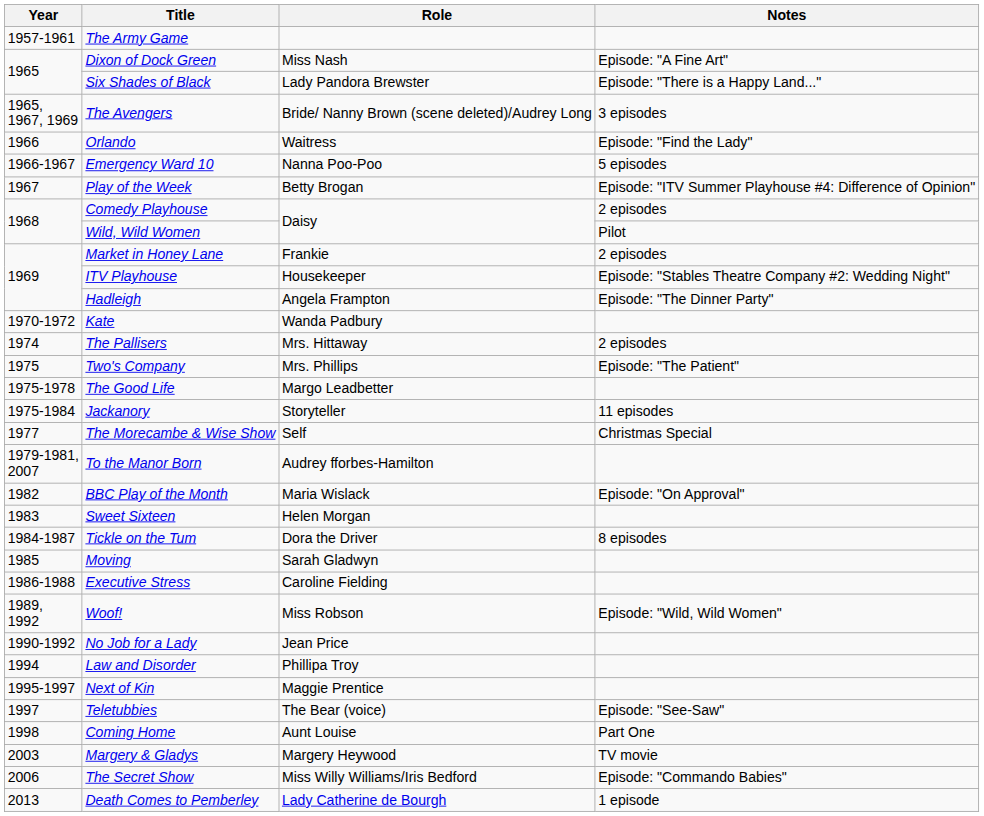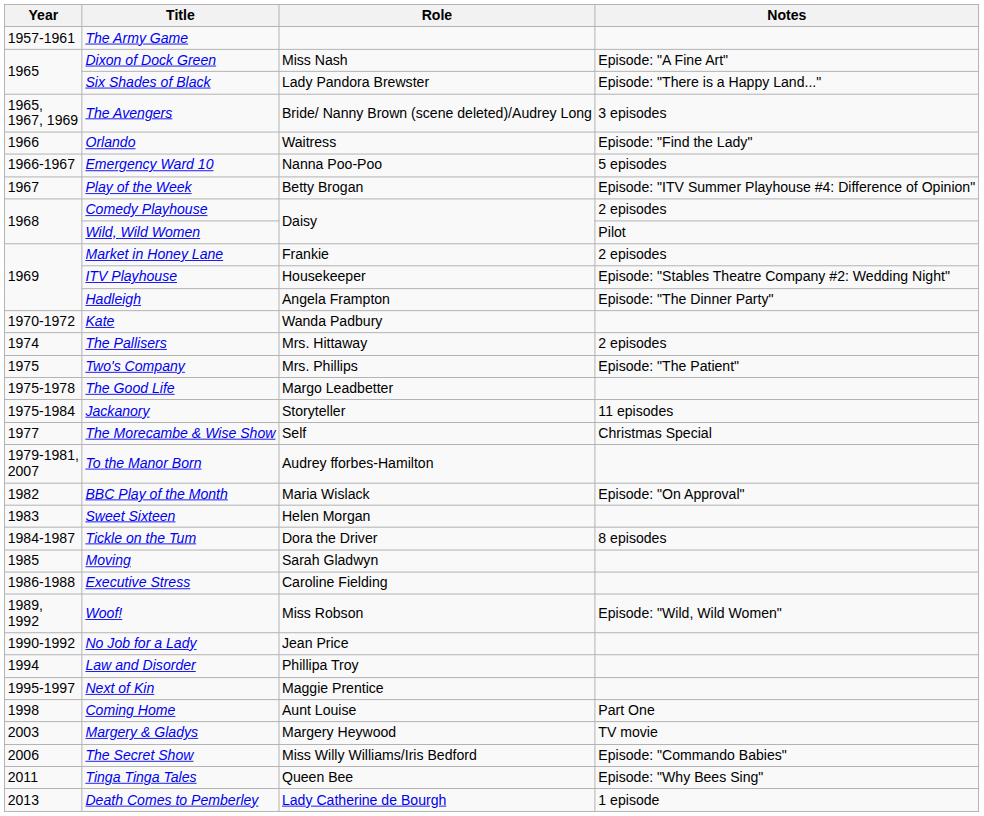- row: (121, 710)
+ row: (141, 777)
